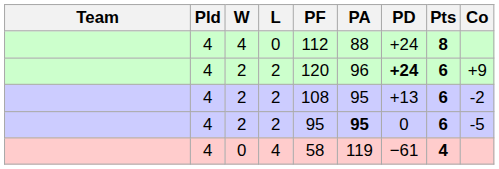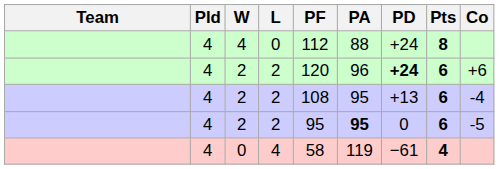(477, 71) +9 -> (477, 71) +6
(477, 97) -2 -> (477, 97) -4
